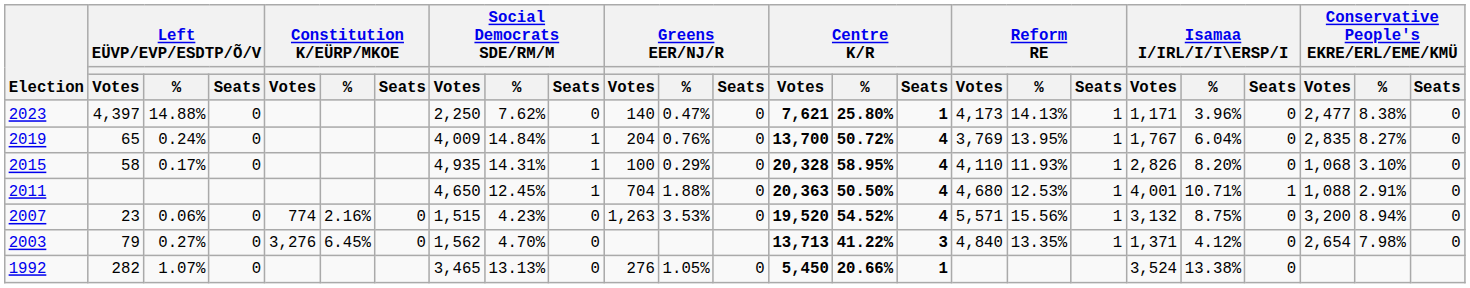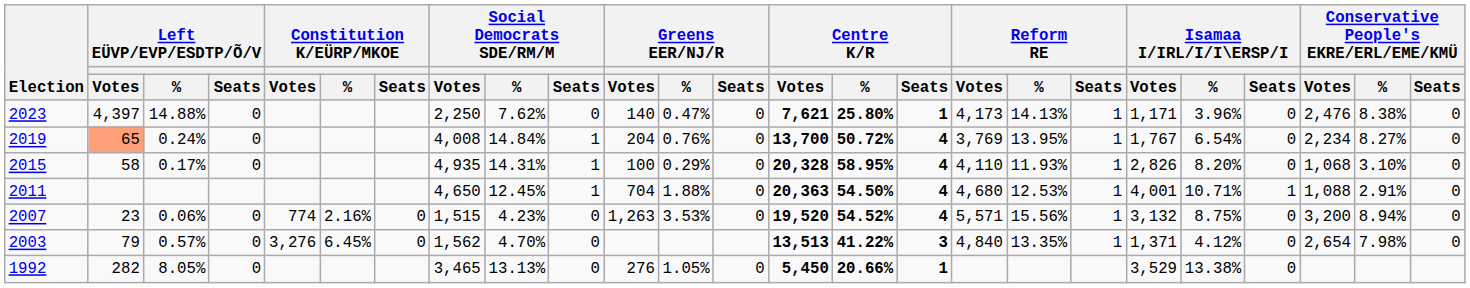(1327, 114) 2,477 -> (1327, 114) 2,476
(130, 140) no background -> (130, 140) lightsalmon background
(457, 140) 4,009 -> (457, 140) 4,008
(1218, 140) 6.04% -> (1218, 140) 6.54%
(1327, 140) 2,835 -> (1327, 140) 2,234
(865, 192) 50.50% -> (865, 192) 54.50%
(182, 243) 0.27% -> (182, 243) 0.57%
(801, 243) 13,713 -> (801, 243) 13,513
(182, 269) 1.07% -> (182, 269) 8.05%
(1153, 269) 3,524 -> (1153, 269) 3,529
